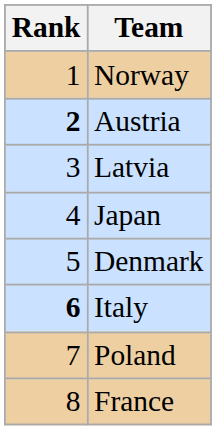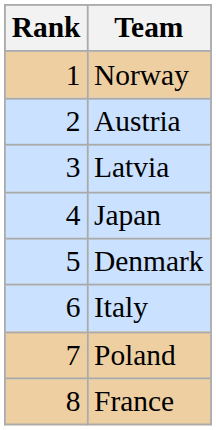(73, 121) bold -> (73, 121) normal
(73, 307) bold -> (73, 307) normal
